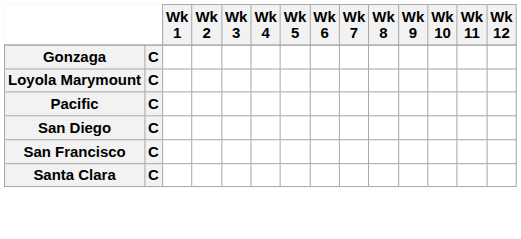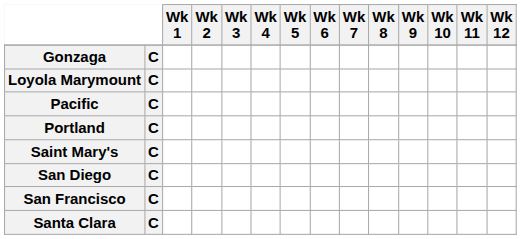+ row: (75, 128)
+ row: (75, 152)
